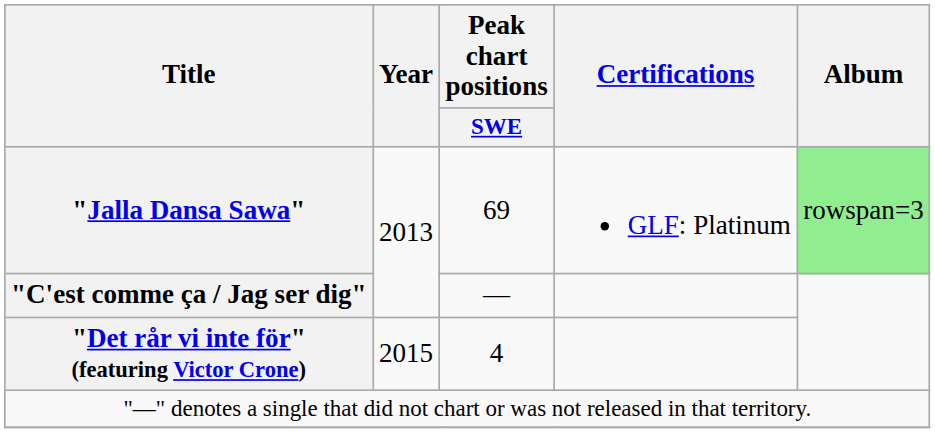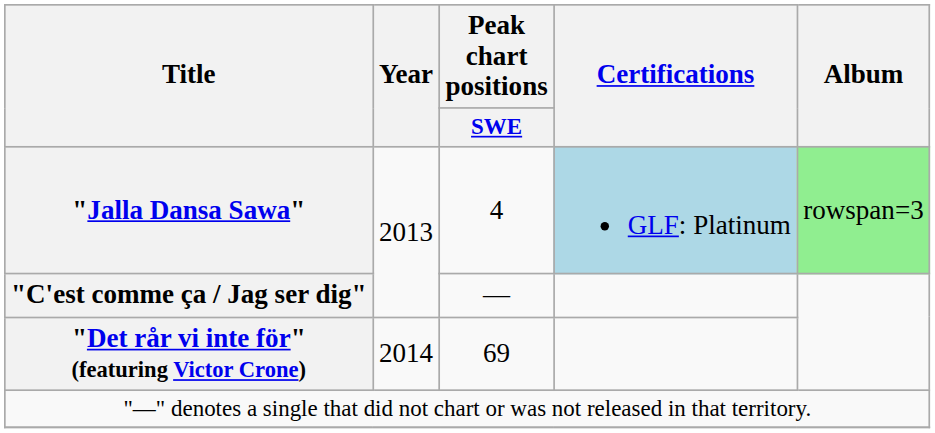(497, 209) 69 -> (497, 209) 4
(675, 225) no background -> (675, 225) lightblue background
(406, 353) 2015 -> (406, 353) 2014
(497, 353) 4 -> (497, 353) 69
